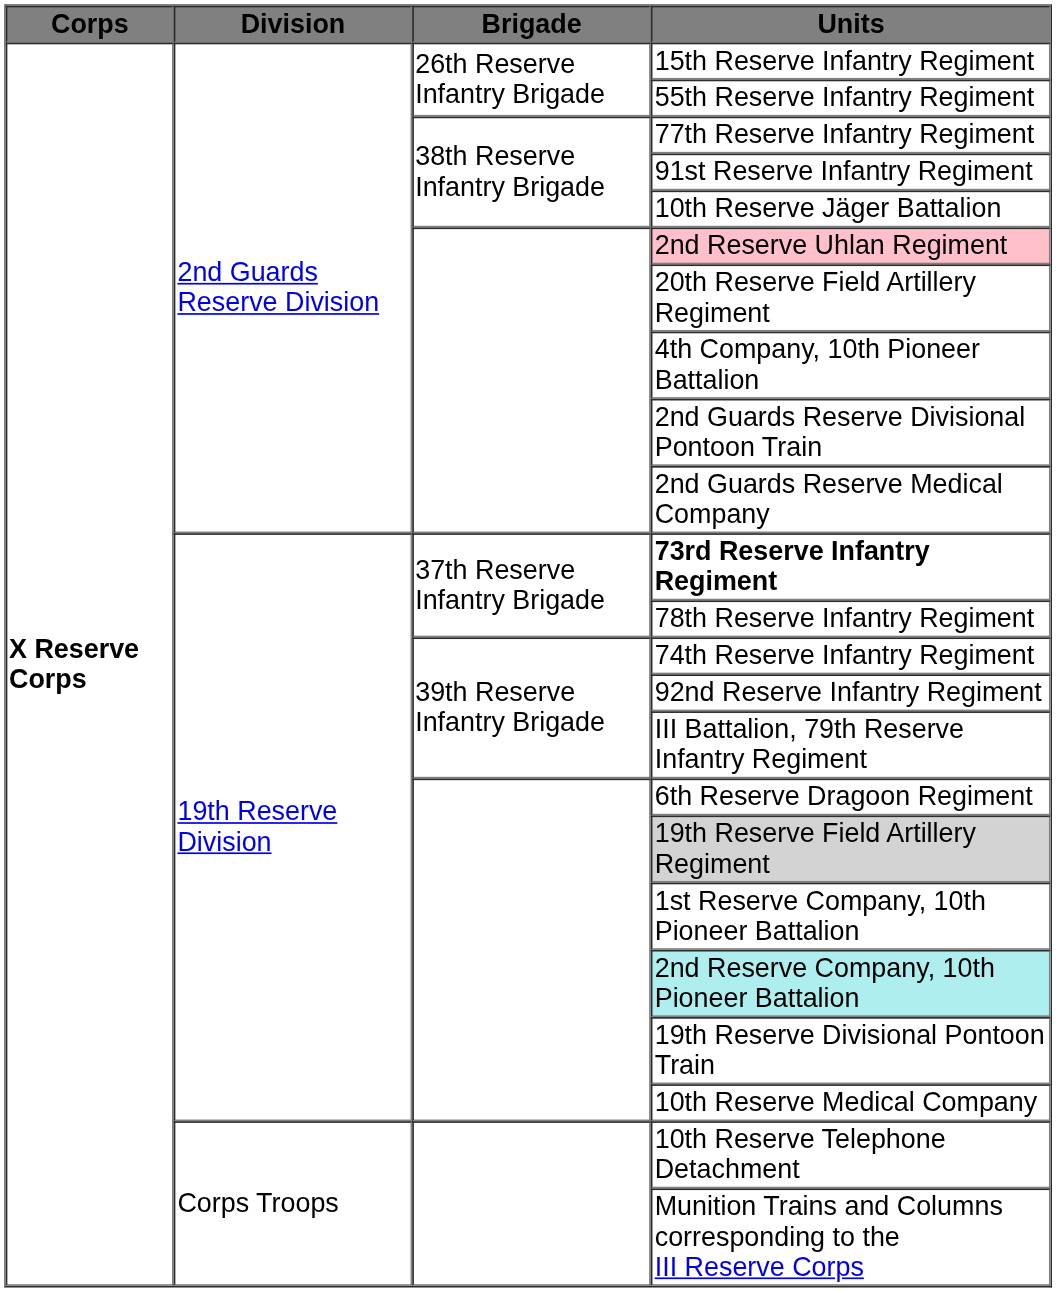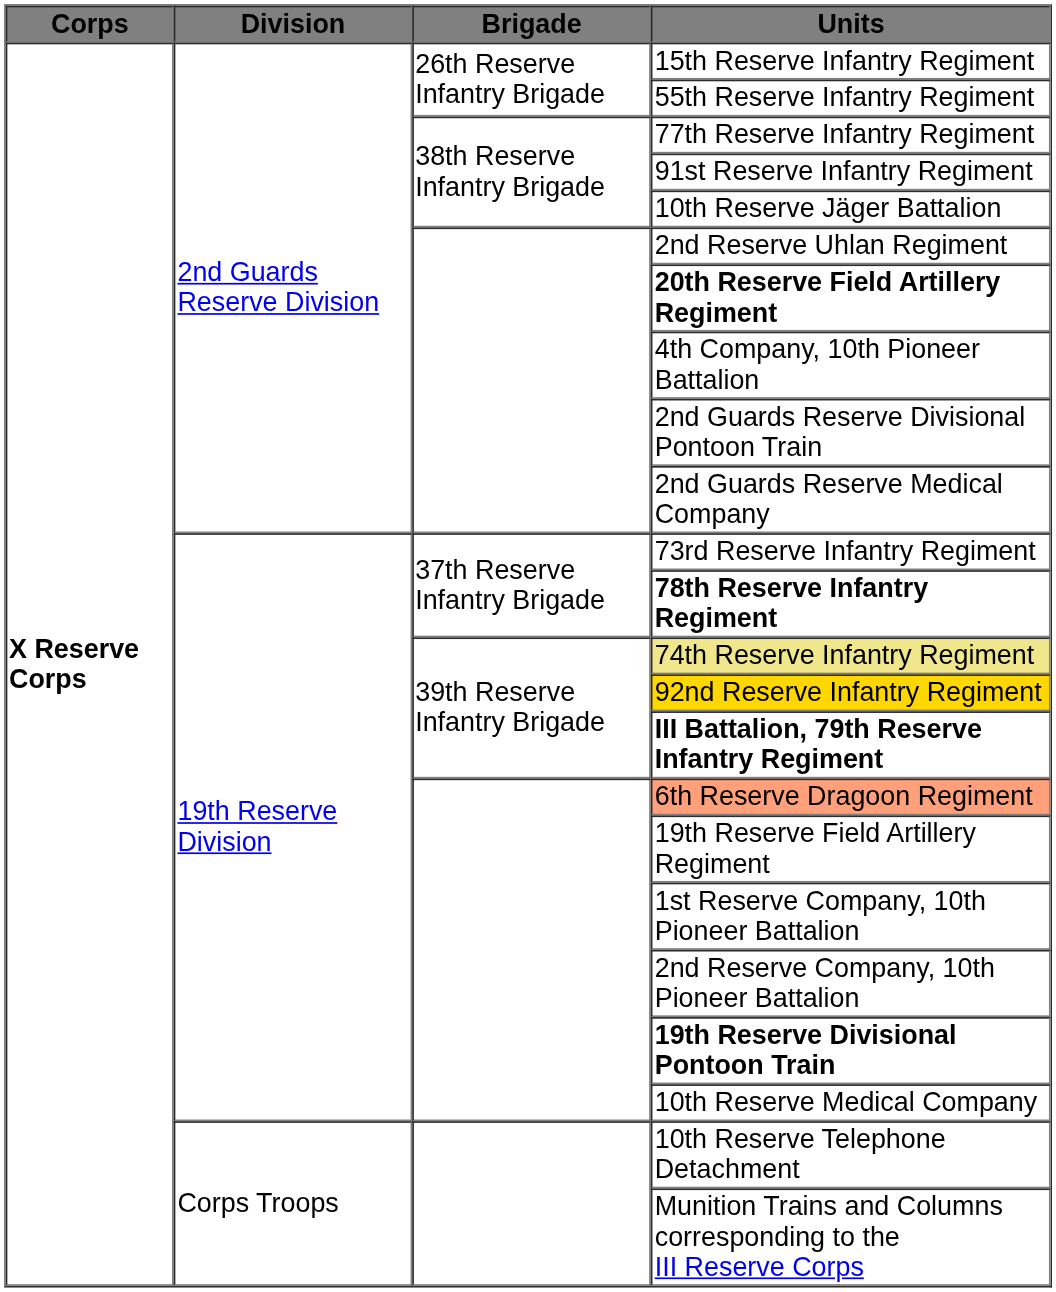(831, 245) pink background -> (831, 245) no background
(815, 297) normal -> (828, 297) bold
(792, 566) bold -> (845, 551) normal
(844, 618) normal -> (791, 603) bold
(844, 655) no background -> (844, 655) khaki background
(848, 692) no background -> (848, 692) gold background
(809, 744) normal -> (818, 744) bold
(844, 796) no background -> (844, 796) lightsalmon background
(815, 848) lightgrey background -> (815, 848) no background
(825, 983) paleturquoise background -> (825, 983) no background
(850, 1050) normal -> (806, 1050) bold
